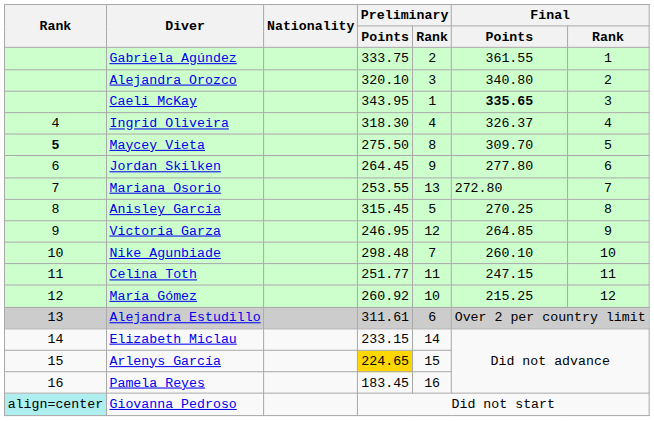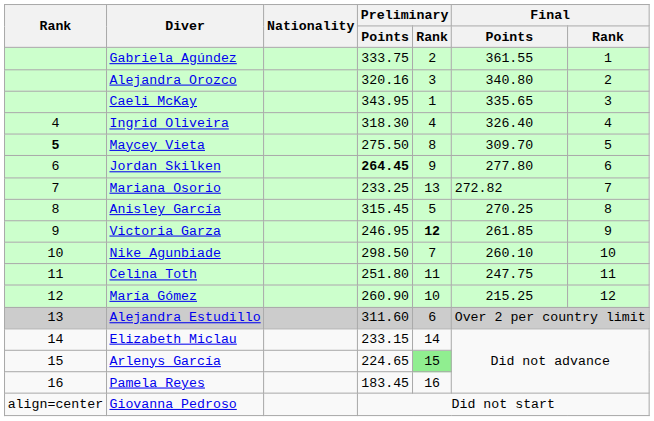(385, 80) 320.10 -> (385, 80) 320.16
(509, 102) bold -> (509, 102) normal
(509, 123) 326.37 -> (509, 123) 326.40
(385, 167) normal -> (385, 167) bold
(385, 188) 253.55 -> (385, 188) 233.25
(479, 188) 272.80 -> (479, 188) 272.82
(432, 231) normal -> (432, 231) bold
(509, 231) 264.85 -> (509, 231) 261.85
(385, 253) 298.48 -> (385, 253) 298.50
(385, 275) 251.77 -> (385, 275) 251.80
(509, 275) 247.15 -> (509, 275) 247.75
(385, 296) 260.92 -> (385, 296) 260.90
(385, 318) 311.61 -> (385, 318) 311.60
(385, 361) gold background -> (385, 361) no background
(432, 361) no background -> (432, 361) lightgreen background
(55, 404) paleturquoise background -> (55, 404) no background
